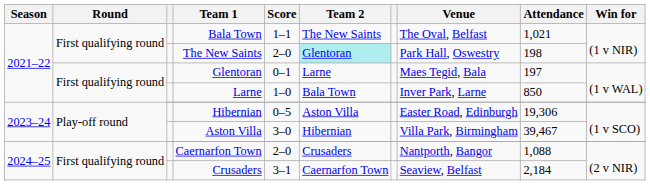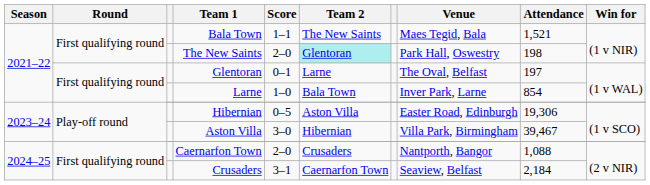(443, 33) The Oval, Belfast -> (443, 33) Maes Tegid, Bala
(537, 33) 1,021 -> (537, 33) 1,521
(443, 72) Maes Tegid, Bala -> (443, 72) The Oval, Belfast
(533, 92) 850 -> (533, 92) 854
